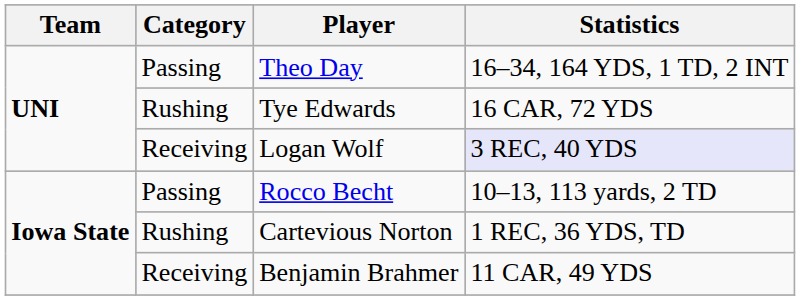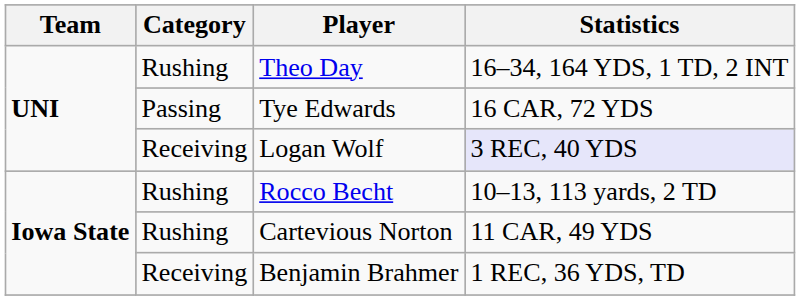(181, 66) Passing -> (185, 66) Rushing
(185, 107) Rushing -> (181, 107) Passing
(181, 190) Passing -> (185, 190) Rushing
(578, 232) 1 REC, 36 YDS, TD -> (561, 232) 11 CAR, 49 YDS
(561, 273) 11 CAR, 49 YDS -> (578, 273) 1 REC, 36 YDS, TD
